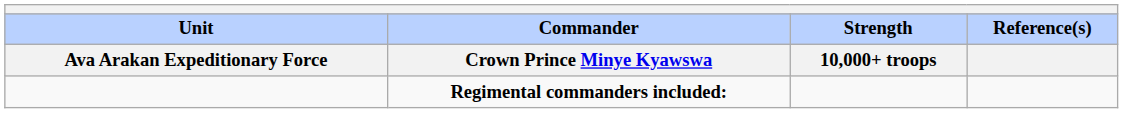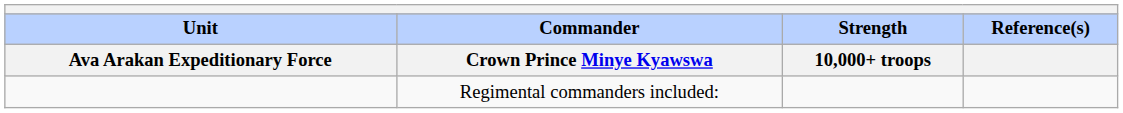(589, 91) bold -> (589, 91) normal
